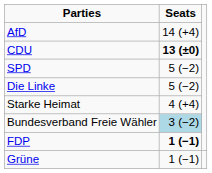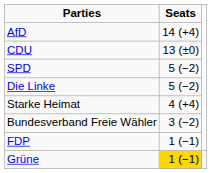(181, 50) bold -> (181, 50) normal
(184, 123) lightblue background -> (184, 123) no background
(184, 141) bold -> (184, 141) normal
(184, 159) no background -> (184, 159) gold background
